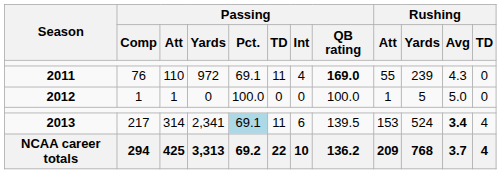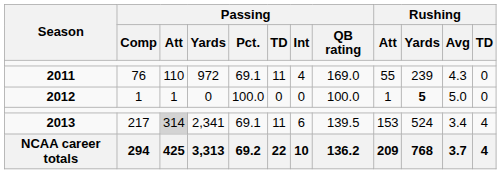(343, 76) bold -> (343, 76) normal
(422, 96) normal -> (422, 96) bold
(174, 123) no background -> (174, 123) lightgrey background
(248, 123) lightblue background -> (248, 123) no background
(458, 123) bold -> (458, 123) normal
